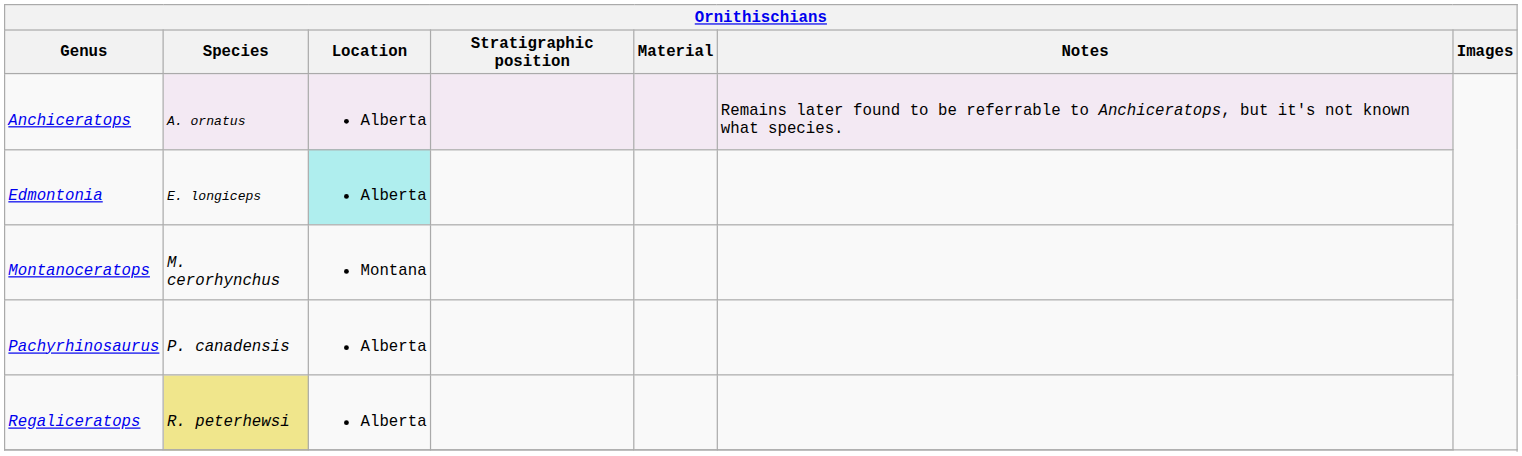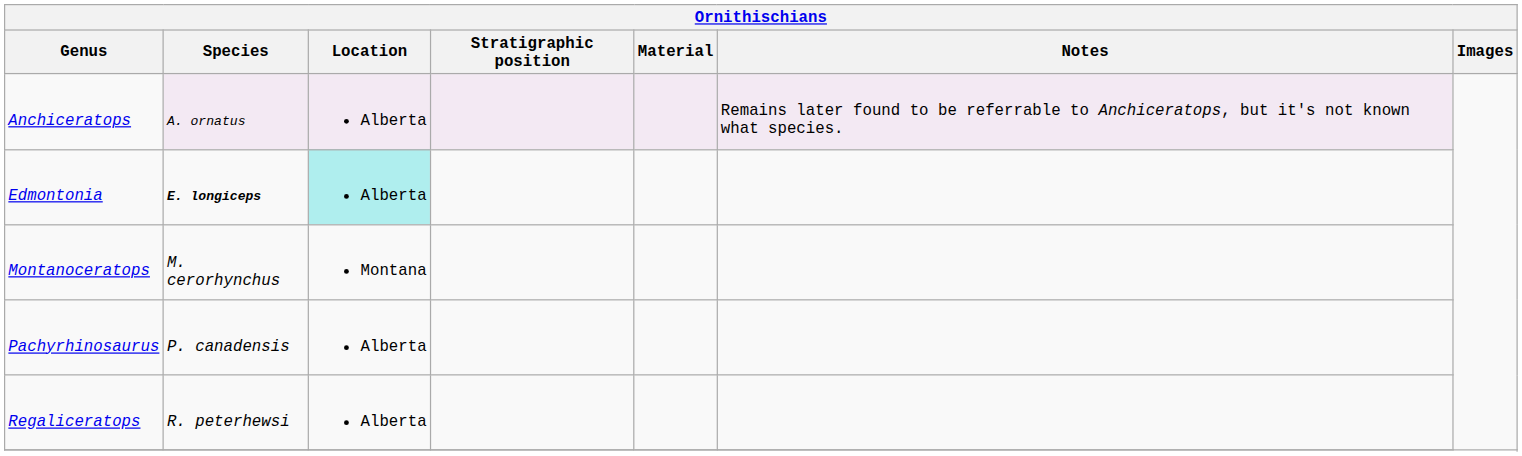(214, 197) normal -> (214, 196) bold
(228, 422) khaki background -> (228, 422) no background
